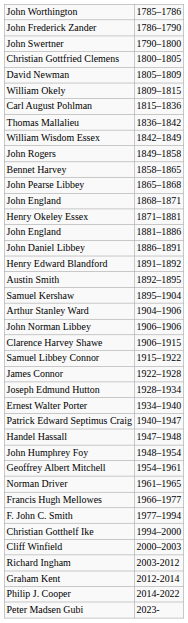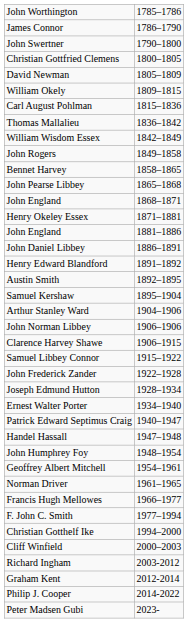(51, 28) John Frederick Zander -> (35, 28) James Connor
(35, 374) James Connor -> (51, 374) John Frederick Zander
